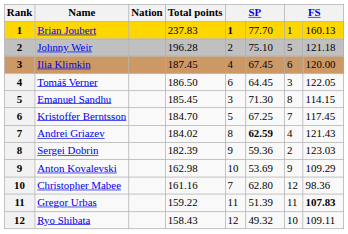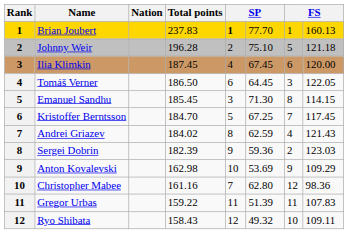(261, 133) bold -> (261, 133) normal
(321, 202) bold -> (321, 202) normal
